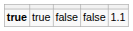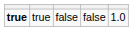(118, 17) 1.1 -> (118, 17) 1.0
